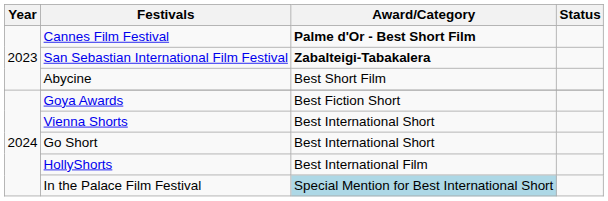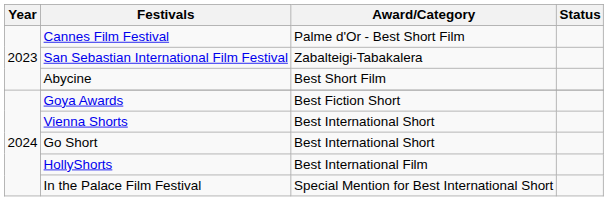(385, 36) bold -> (379, 36) normal
(362, 57) bold -> (358, 57) normal
(424, 185) lightblue background -> (424, 185) no background
